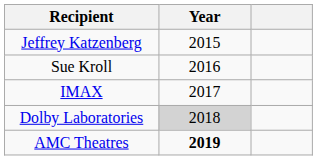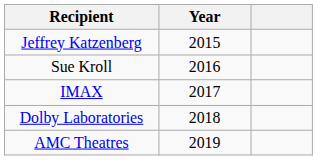(205, 117) lightgrey background -> (205, 117) no background
(205, 142) bold -> (205, 142) normal
